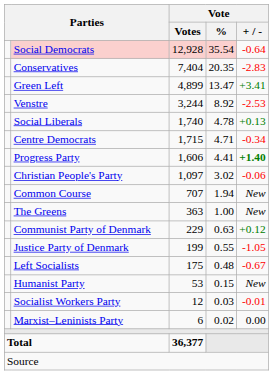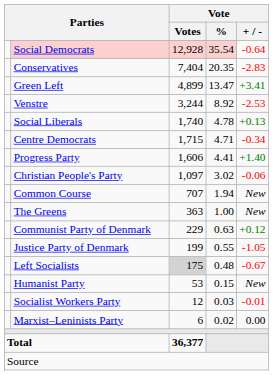(252, 157) bold -> (252, 157) normal
(195, 265) no background -> (195, 265) lightgrey background
